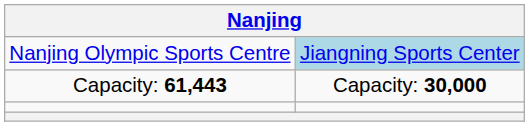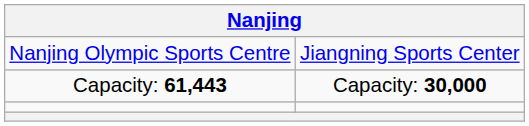(410, 53) lightblue background -> (410, 53) no background
